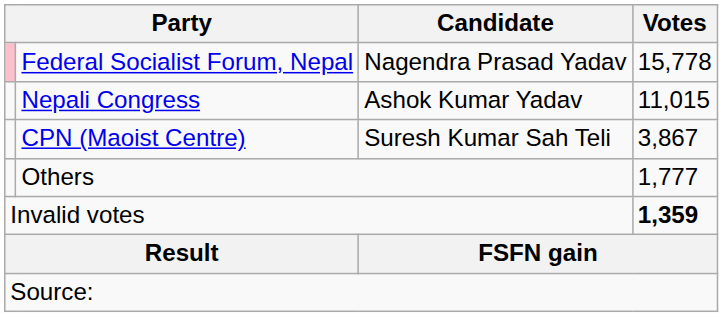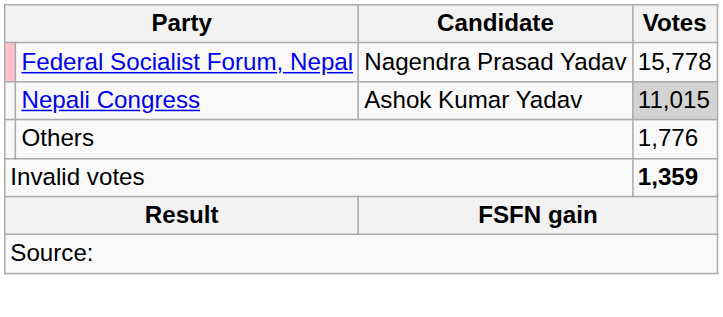(674, 100) no background -> (674, 100) lightgrey background
- row: (134, 138)
(668, 176) 1,777 -> (668, 138) 1,776
